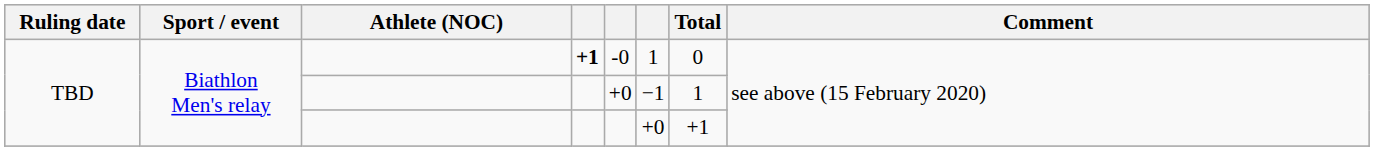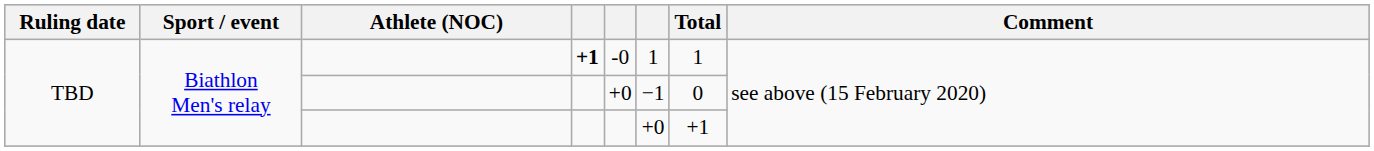(698, 56) 0 -> (698, 56) 1
(698, 92) 1 -> (698, 92) 0
